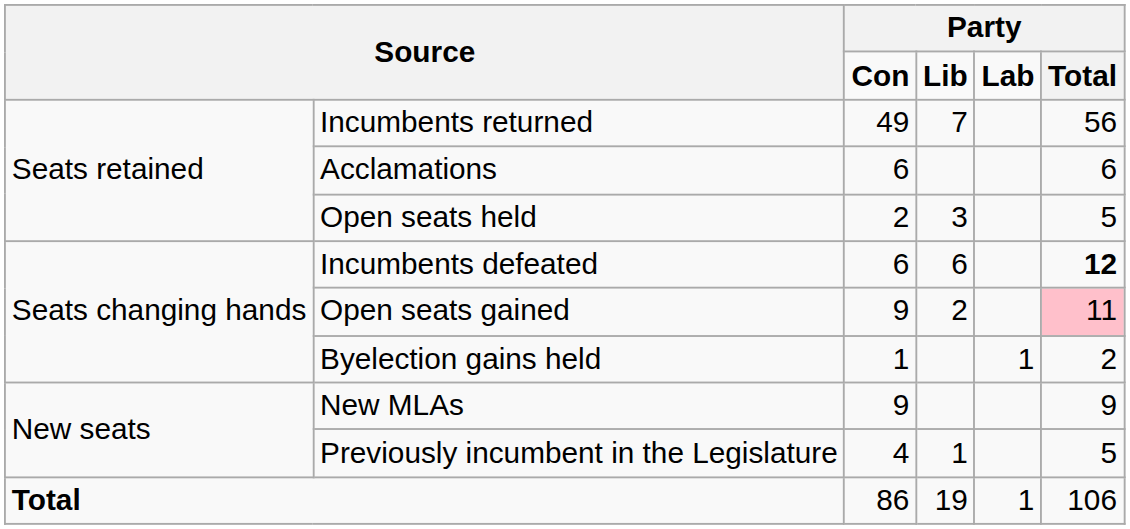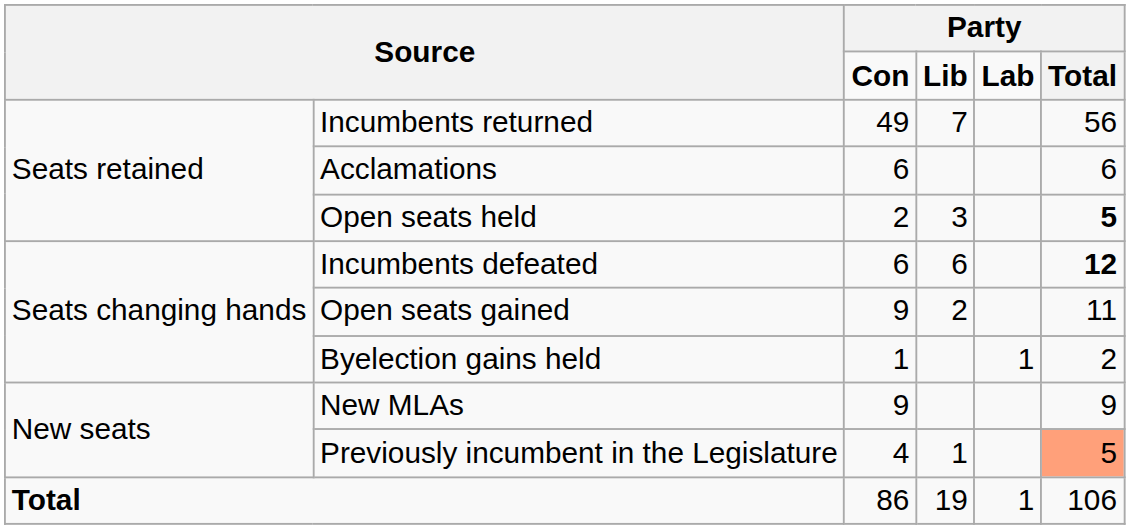(1109, 216) normal -> (1109, 216) bold
(1102, 311) pink background -> (1102, 311) no background
(1109, 452) no background -> (1109, 452) lightsalmon background
